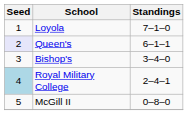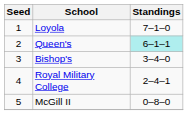(18, 43) lavender background -> (18, 43) no background
(156, 43) no background -> (156, 43) paleturquoise background
(18, 80) lightblue background -> (18, 80) no background
